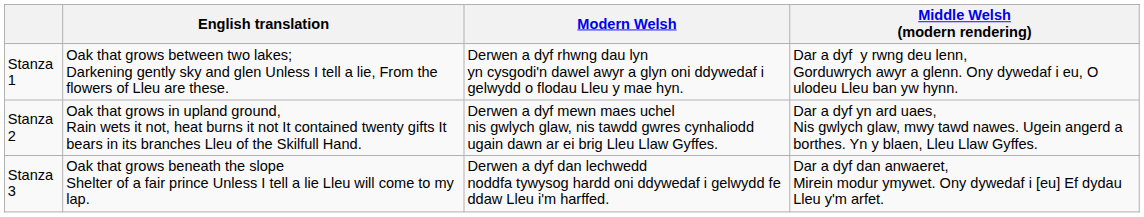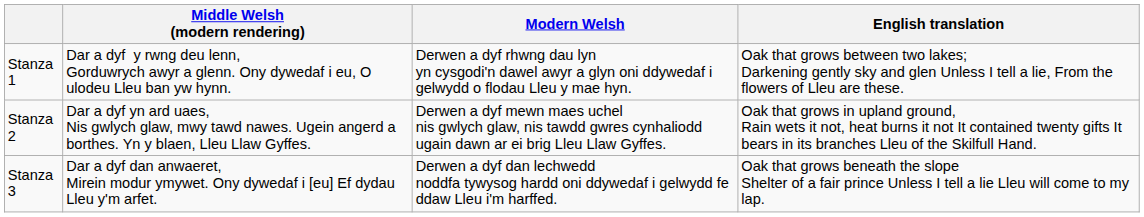columns swapped: (965, 24) <-> (264, 24)
